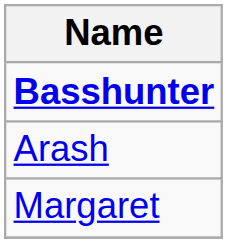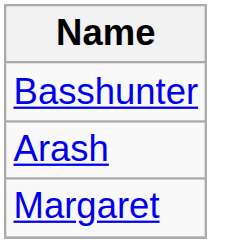(114, 91) bold -> (106, 91) normal
